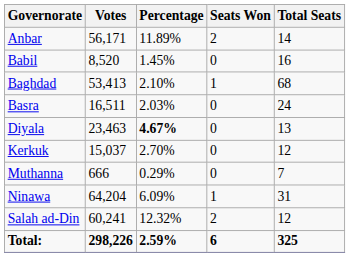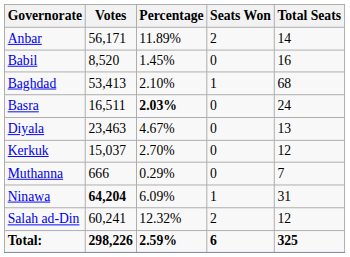(157, 106) normal -> (158, 106) bold
(158, 128) bold -> (157, 128) normal
(107, 196) normal -> (107, 196) bold
